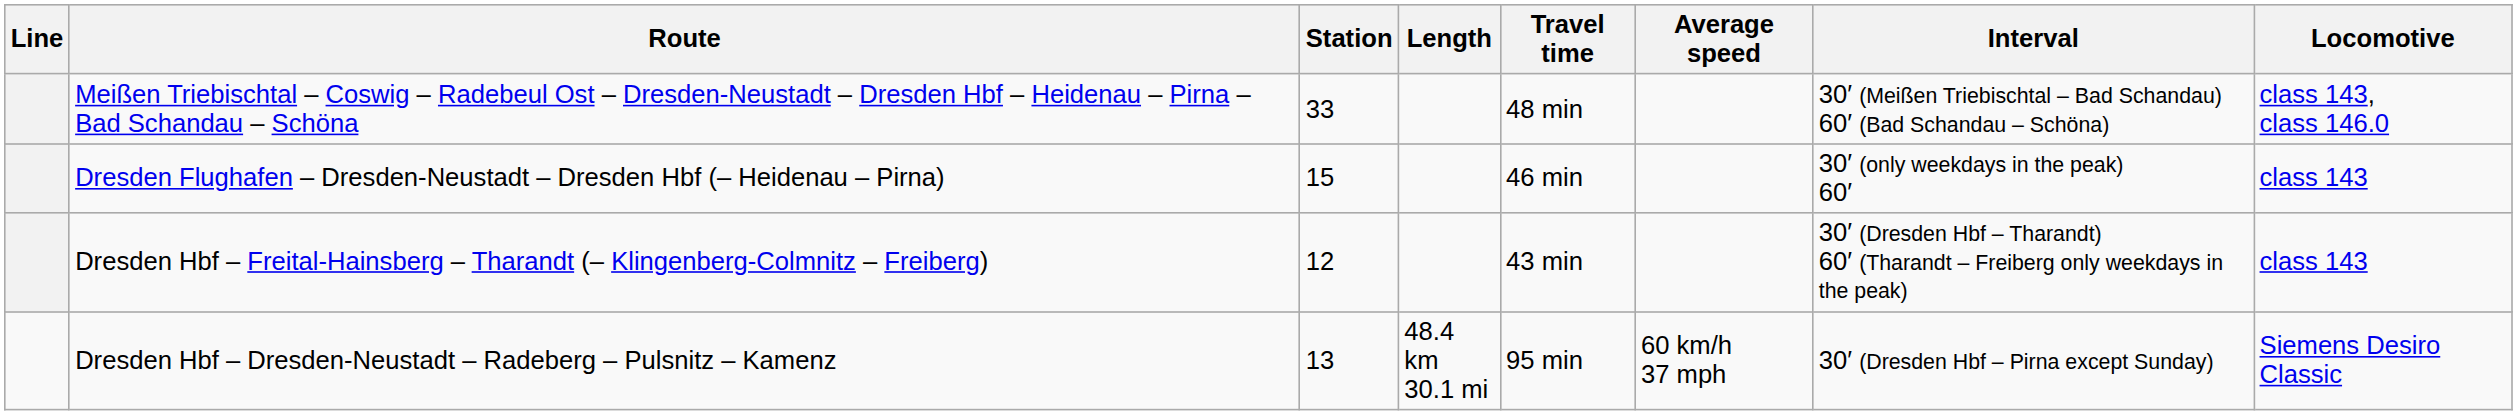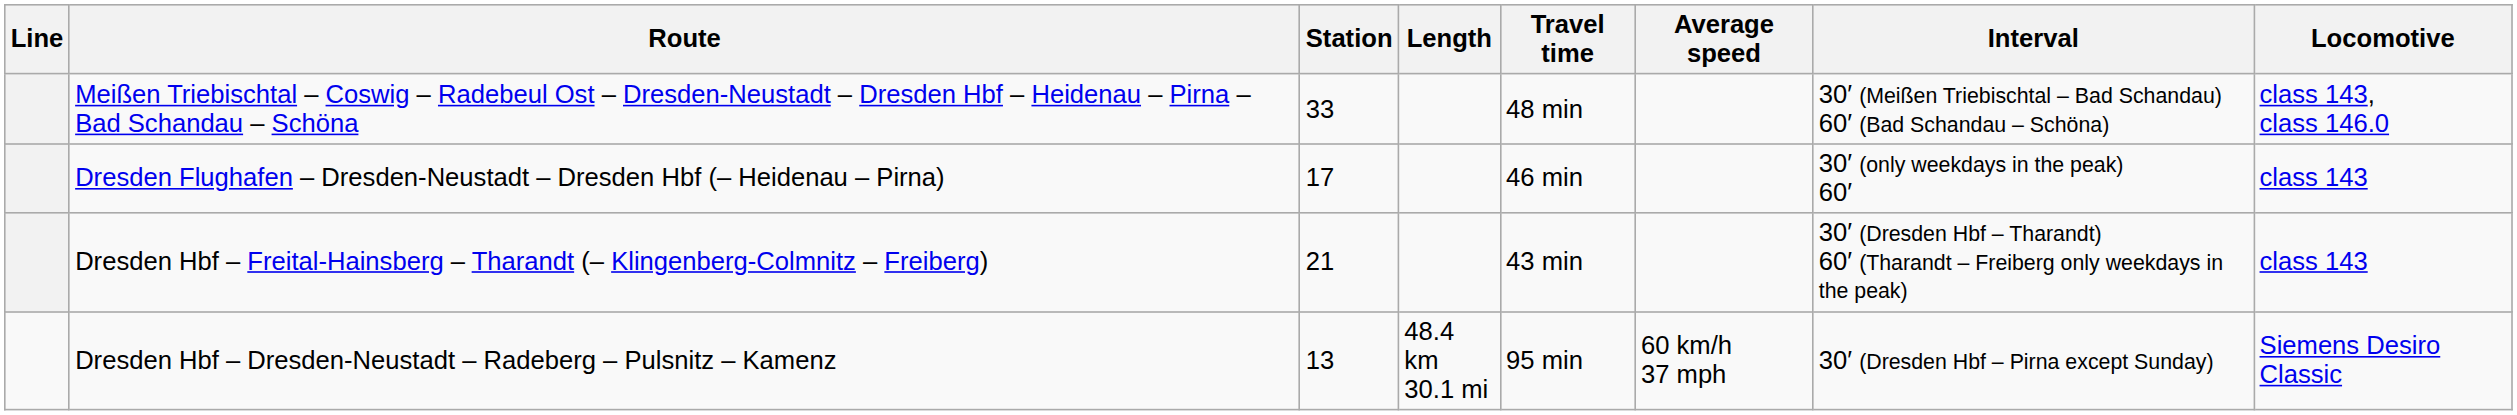(1320, 178) 15 -> (1320, 178) 17
(1320, 261) 12 -> (1320, 261) 21
